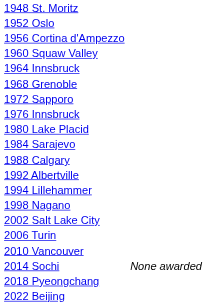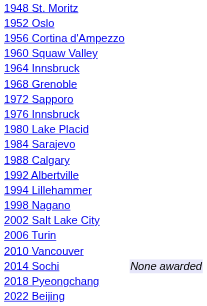(166, 266) no background -> (166, 266) lavender background
